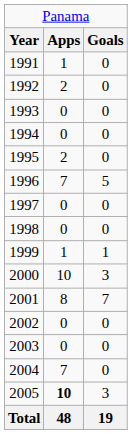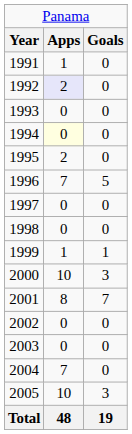(64, 87) no background -> (64, 87) lavender background
(64, 134) no background -> (64, 134) lightyellow background
(64, 393) bold -> (64, 393) normal
